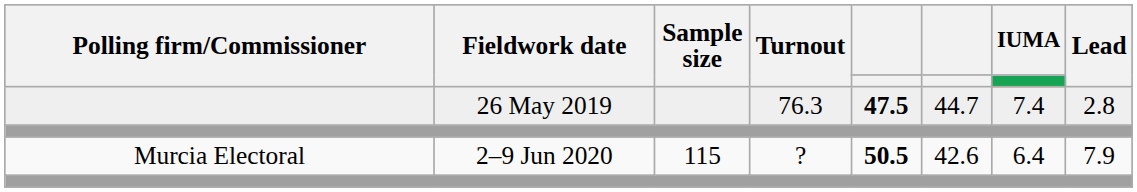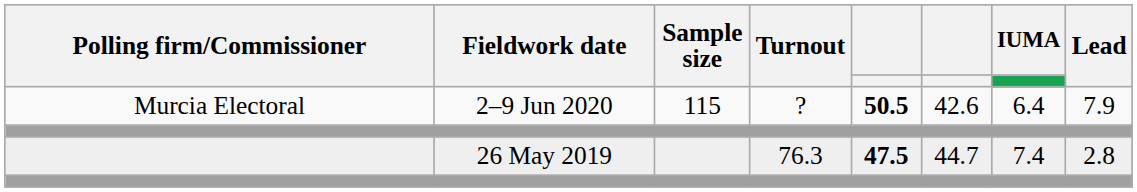rows swapped: (544, 156) <-> (544, 105)
